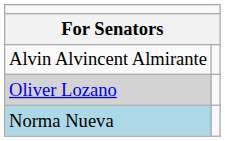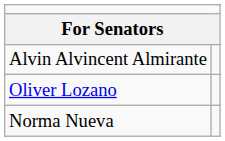(63, 90) lightgrey background -> (63, 90) no background
(61, 120) lightblue background -> (61, 120) no background
